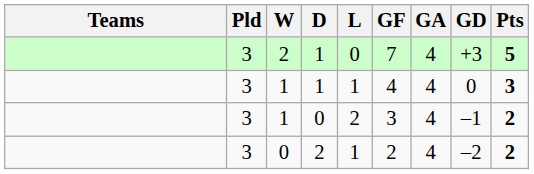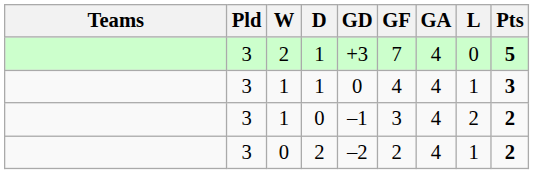columns swapped: (355, 20) <-> (471, 20)
